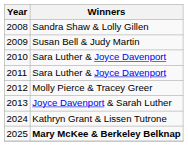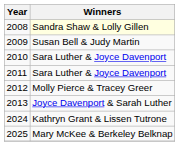(90, 27) no background -> (90, 27) lightyellow background
(106, 133) bold -> (102, 133) normal
